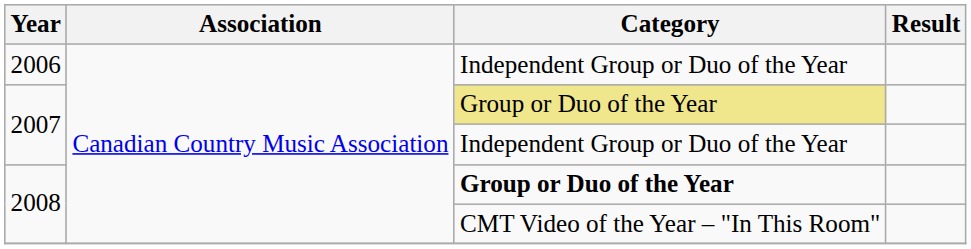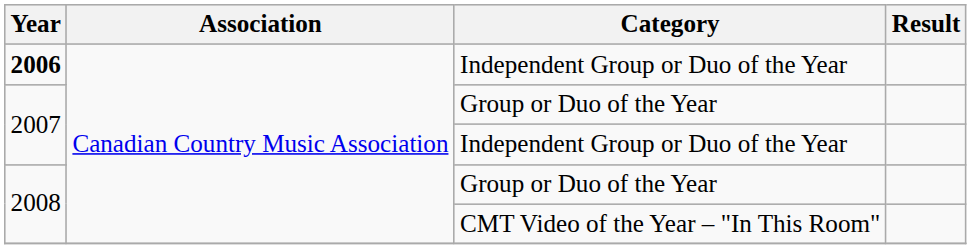(36, 64) normal -> (36, 64) bold
(588, 104) khaki background -> (588, 104) no background
(597, 183) bold -> (588, 183) normal
